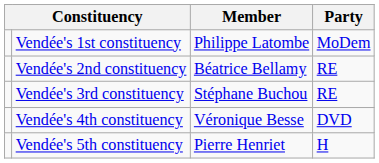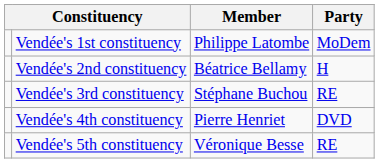(327, 68) RE -> (323, 68) H
(249, 119) Véronique Besse -> (239, 119) Pierre Henriet
(239, 145) Pierre Henriet -> (249, 145) Véronique Besse
(323, 145) H -> (327, 145) RE
